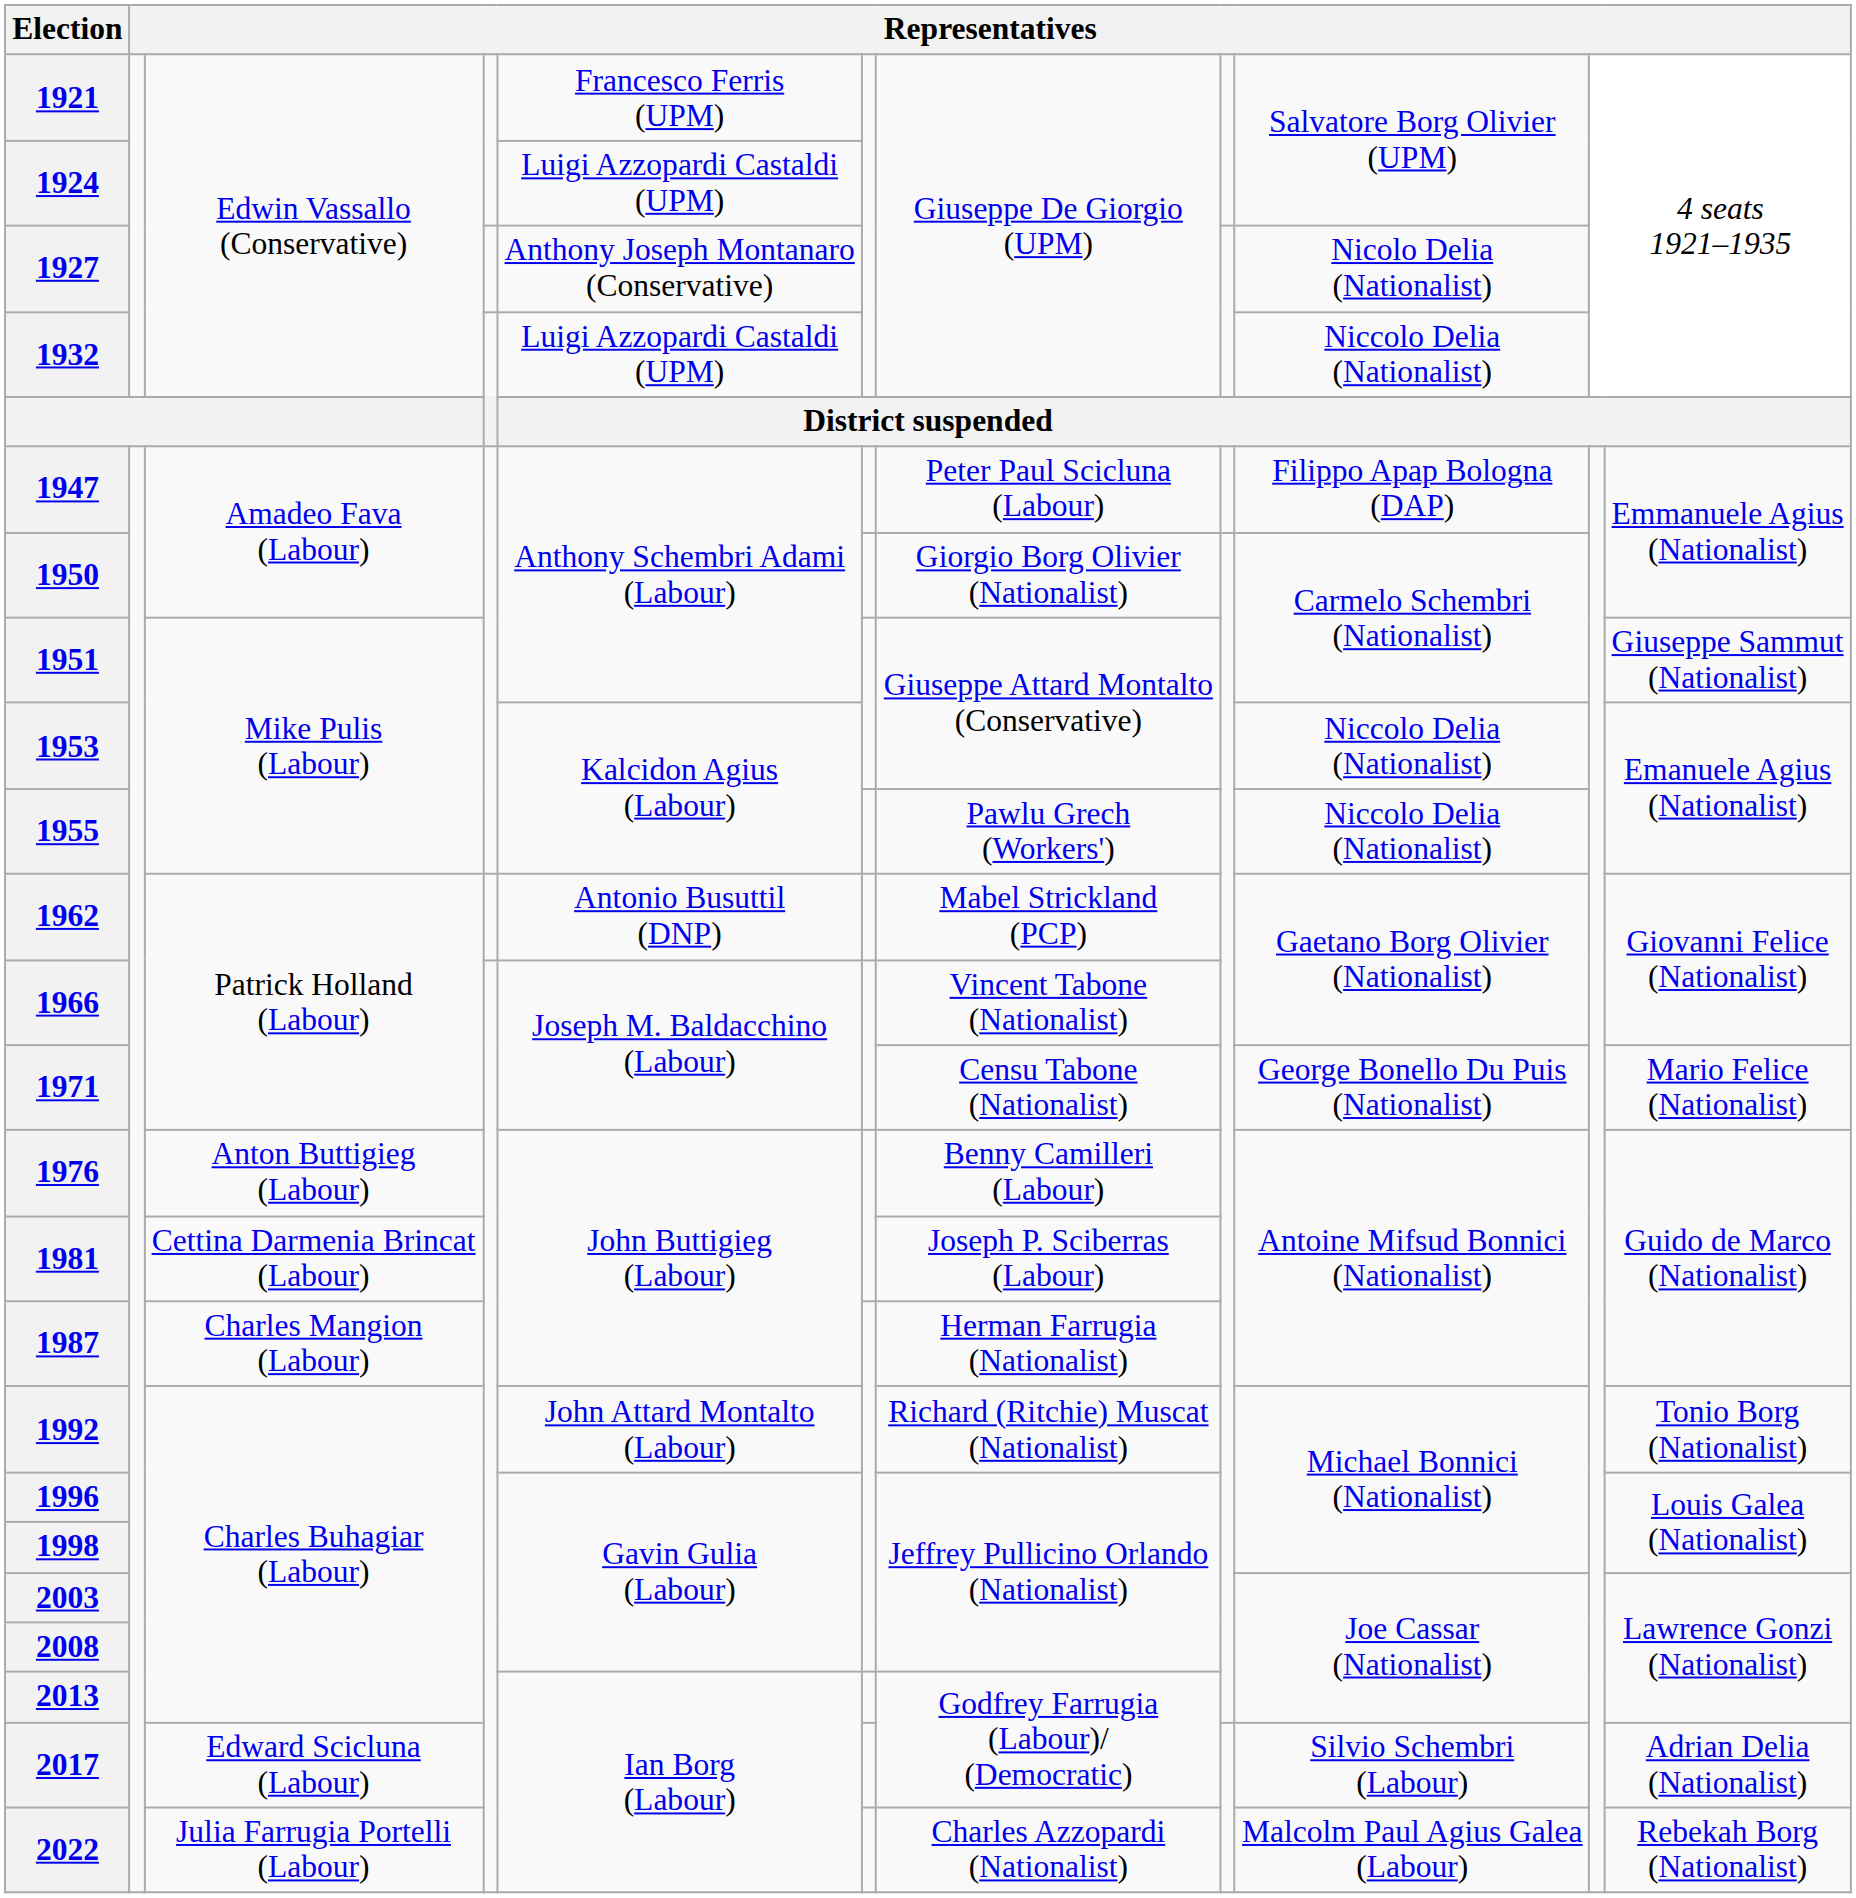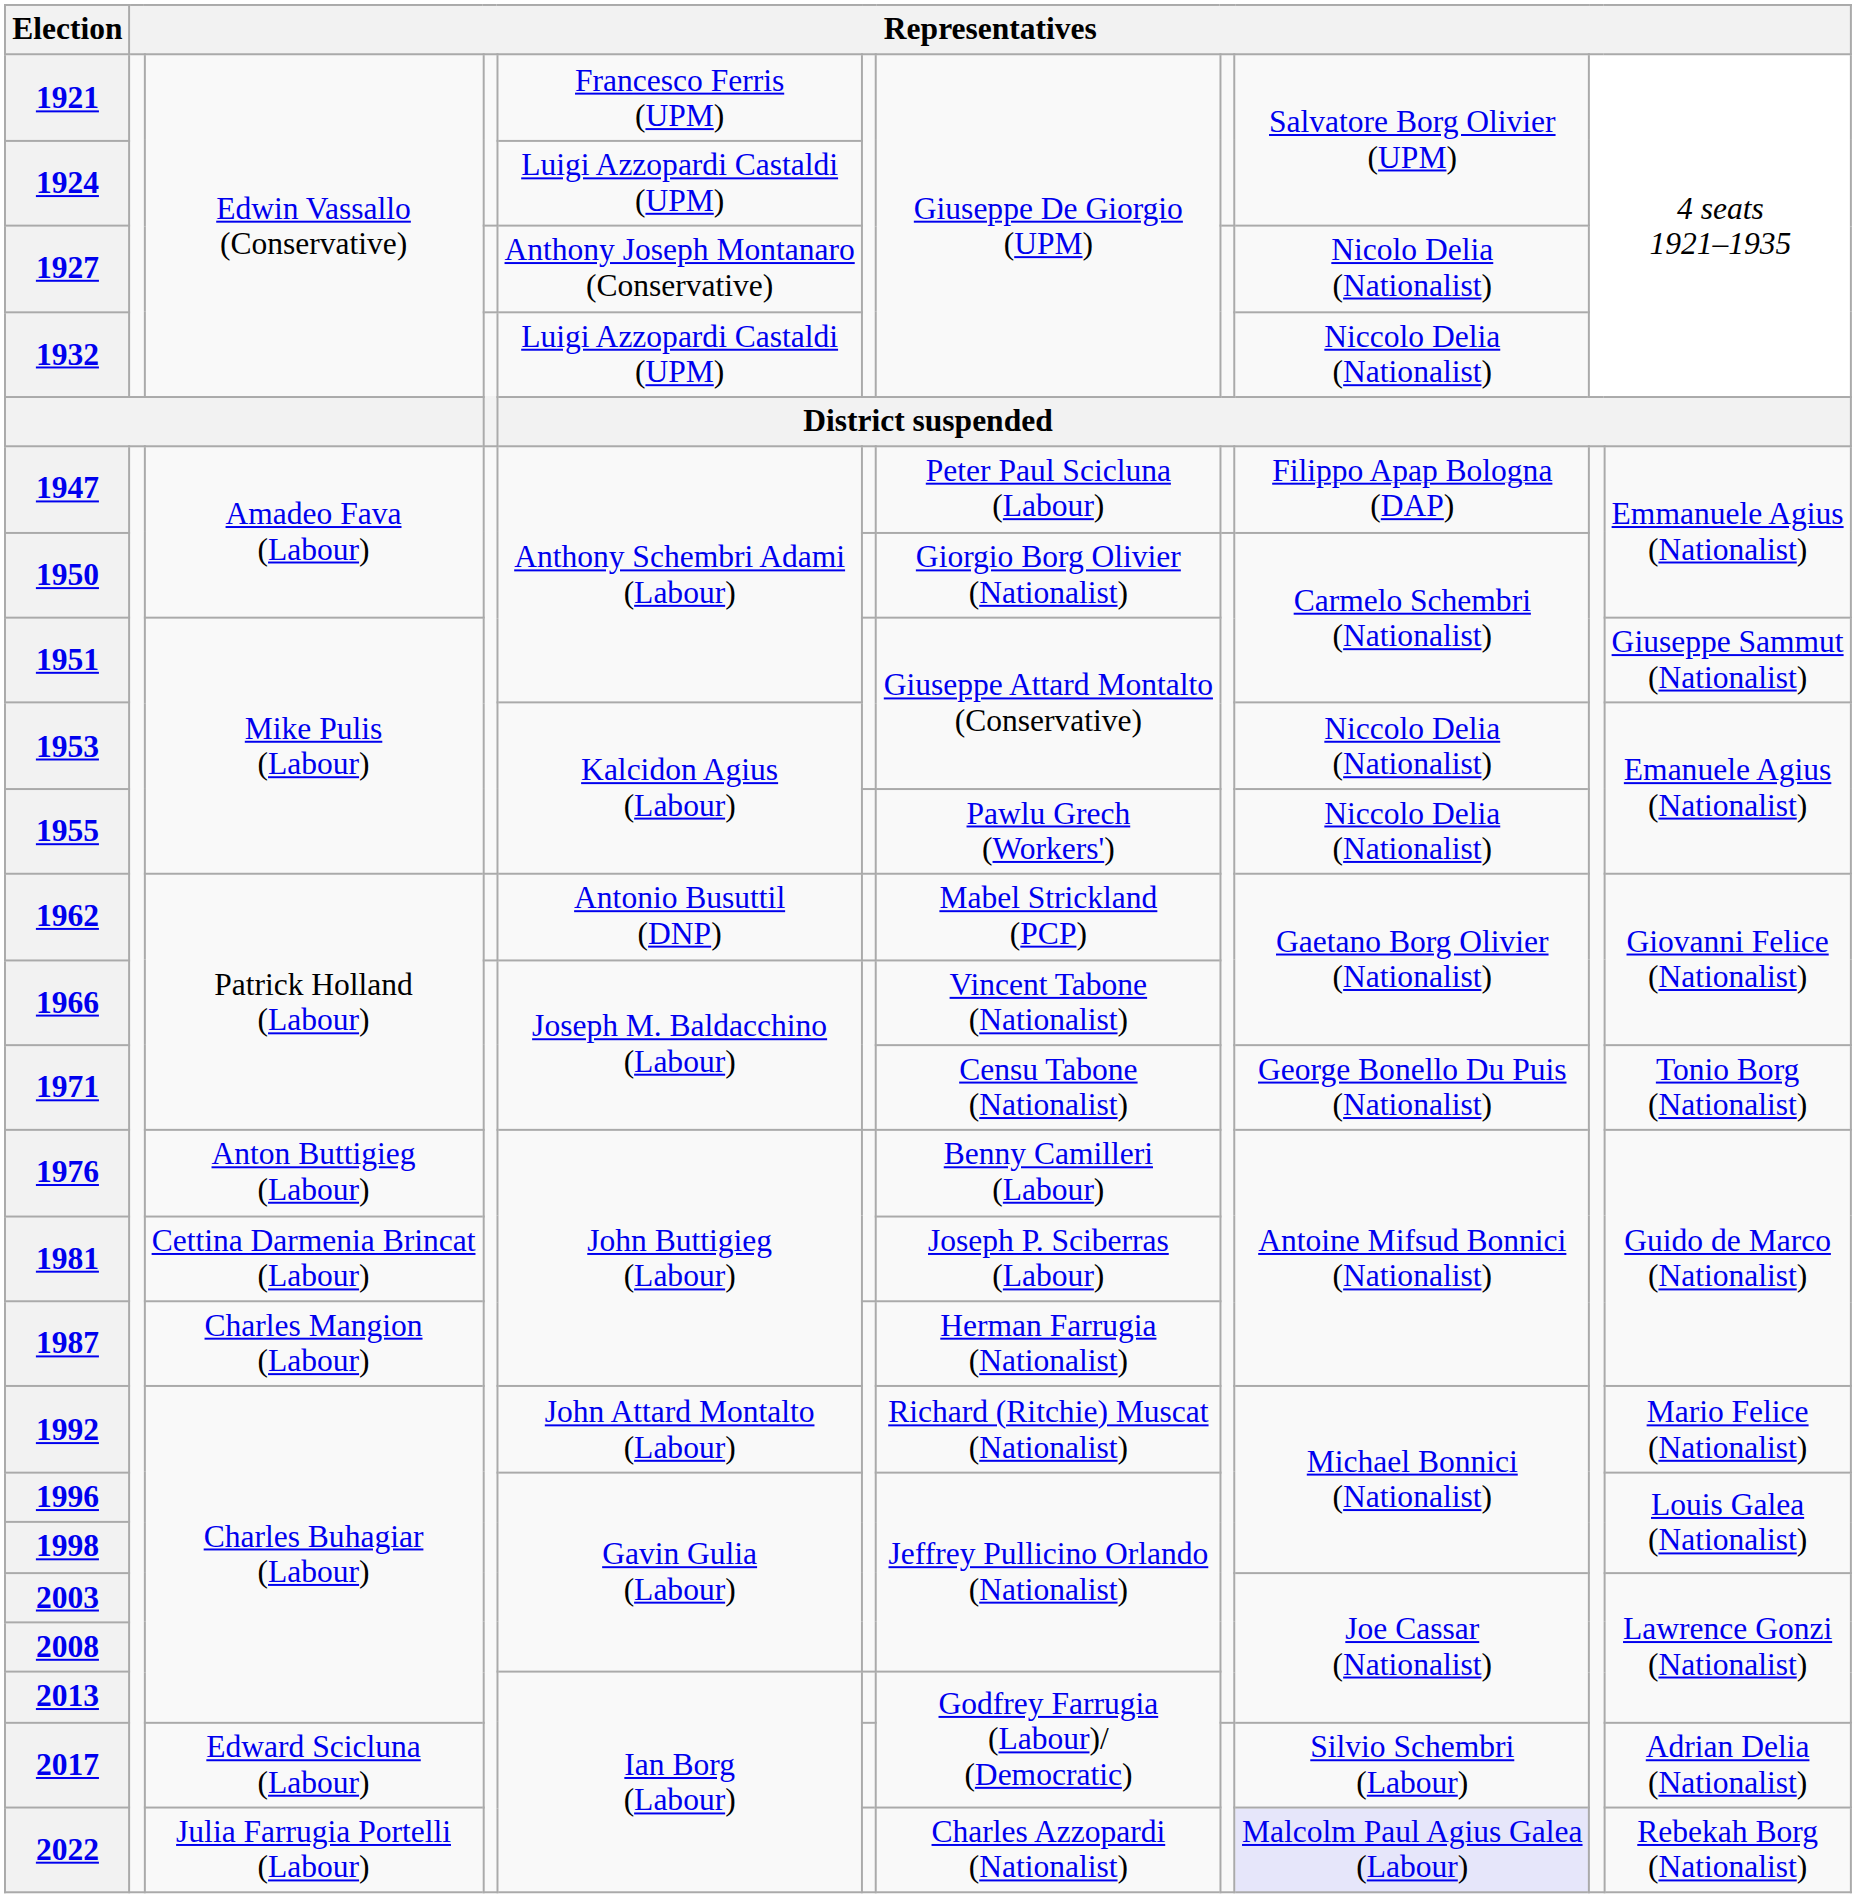(1728, 1087) Mario Felice (Nationalist) -> (1728, 1087) Tonio Borg (Nationalist)
(1728, 1428) Tonio Borg (Nationalist) -> (1728, 1428) Mario Felice (Nationalist)
(1412, 1849) no background -> (1412, 1849) lavender background
